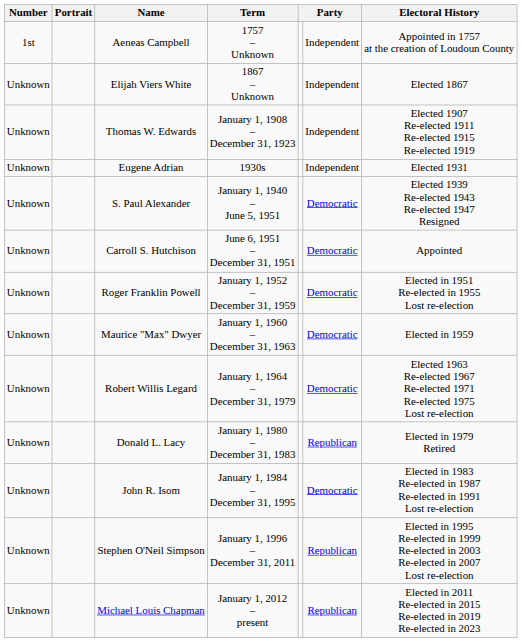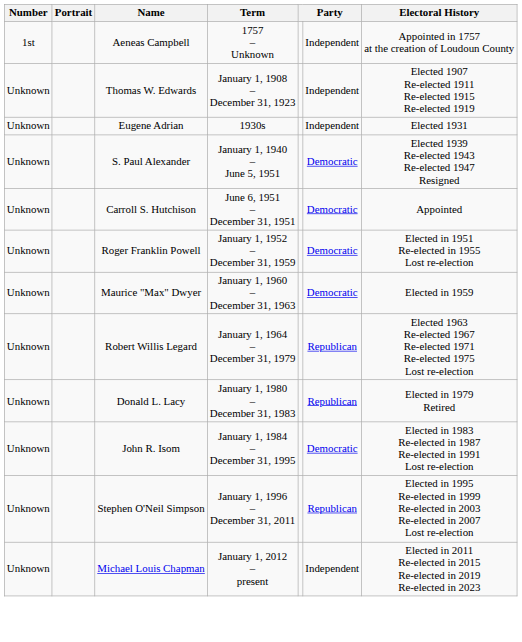- row: (151, 84)
(332, 388) Democratic -> (332, 347) Republican
(332, 610) Republican -> (332, 569) Independent
